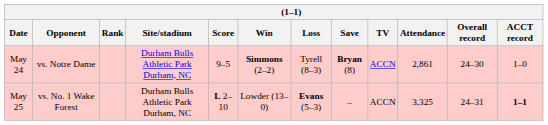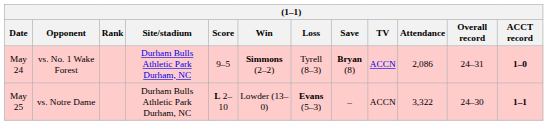(66, 64) vs. Notre Dame -> (66, 64) vs. No. 1 Wake Forest
(423, 64) 2,861 -> (423, 64) 2,086
(472, 64) 24–30 -> (472, 64) 24–31
(520, 64) normal -> (520, 64) bold
(66, 101) vs. No. 1 Wake Forest -> (66, 101) vs. Notre Dame
(423, 101) 3,325 -> (423, 101) 3,322
(472, 101) 24–31 -> (472, 101) 24–30
